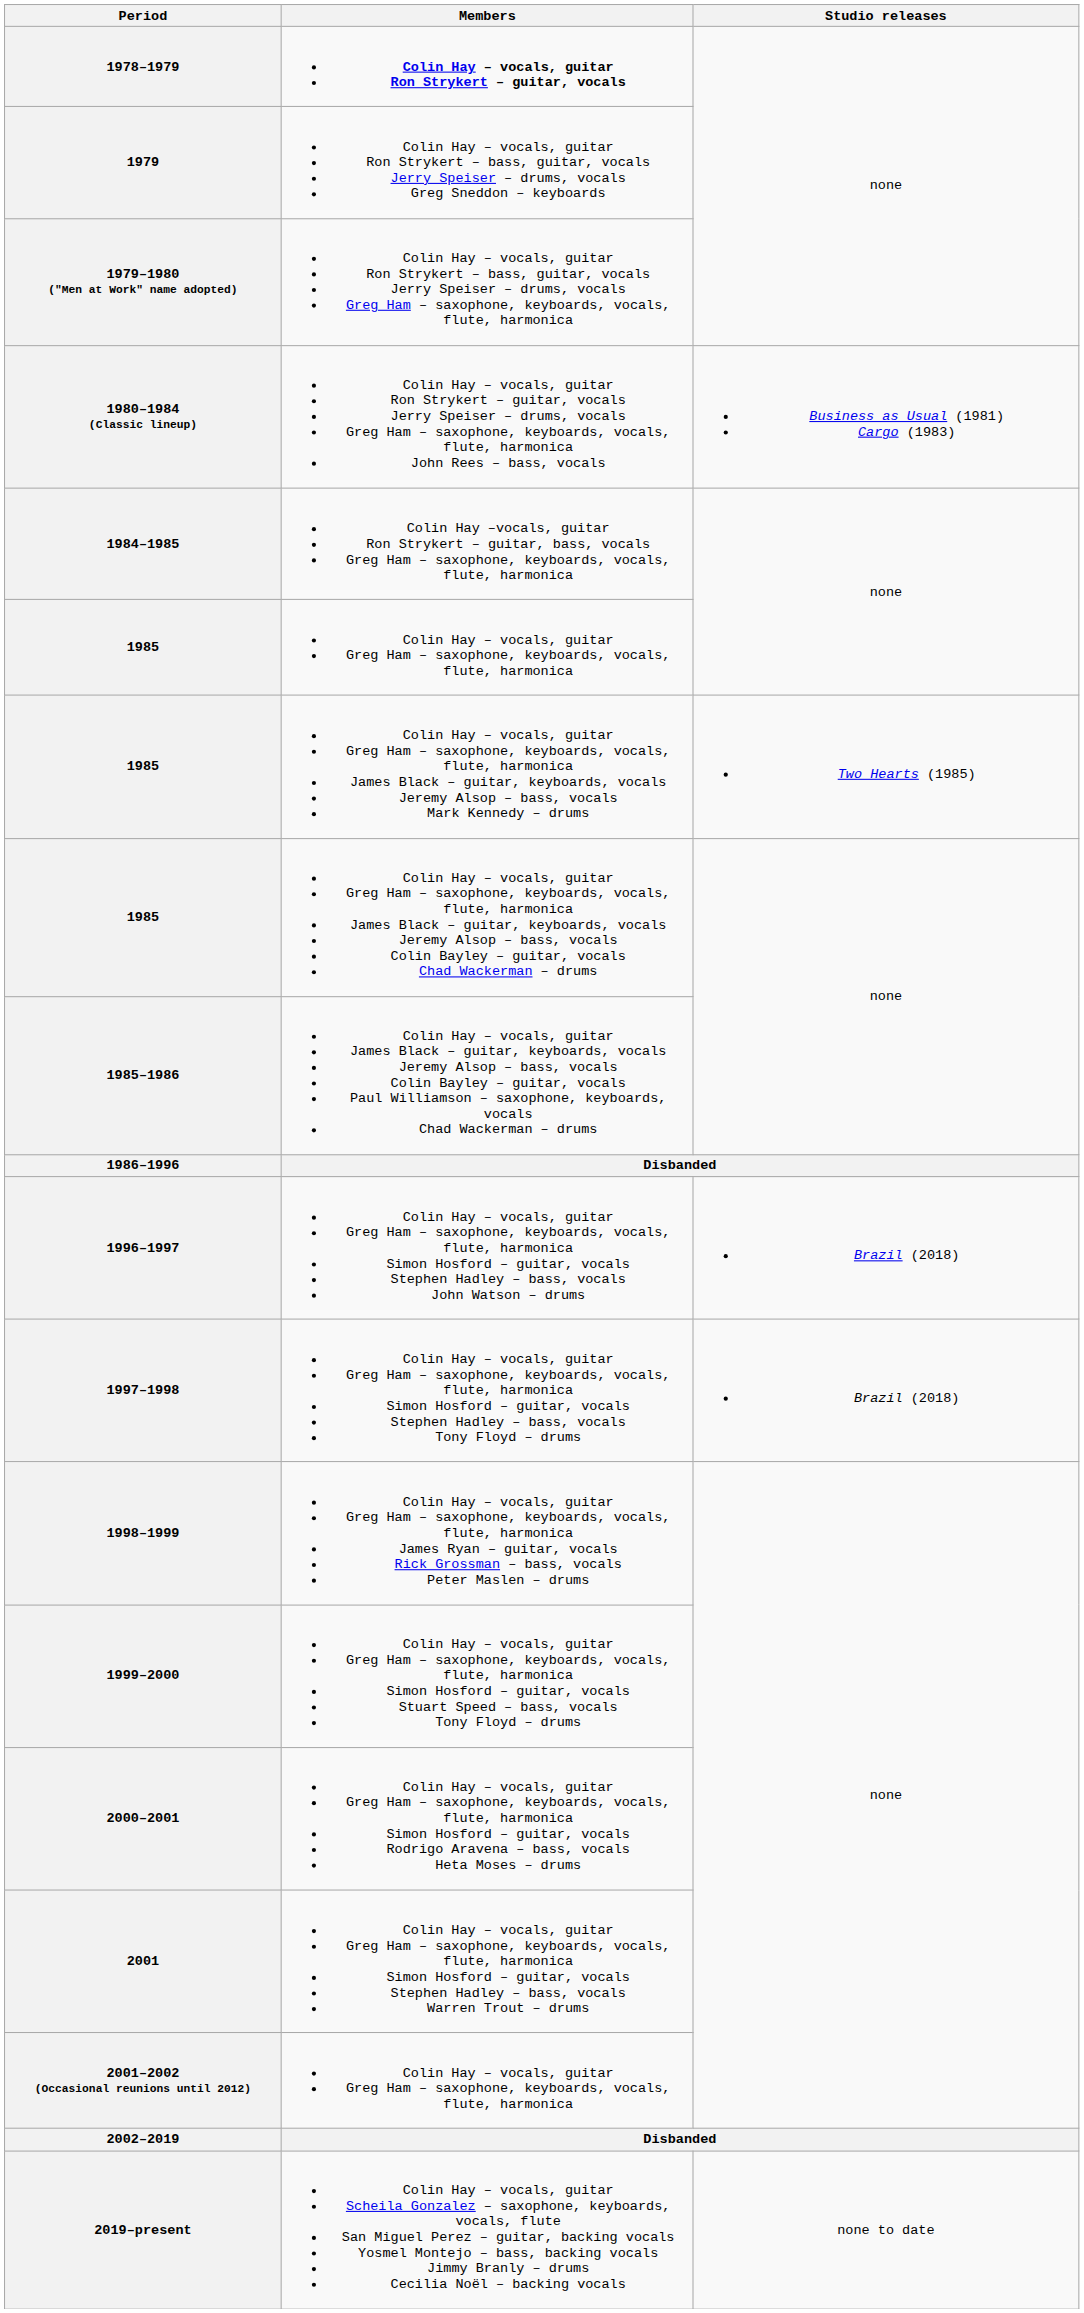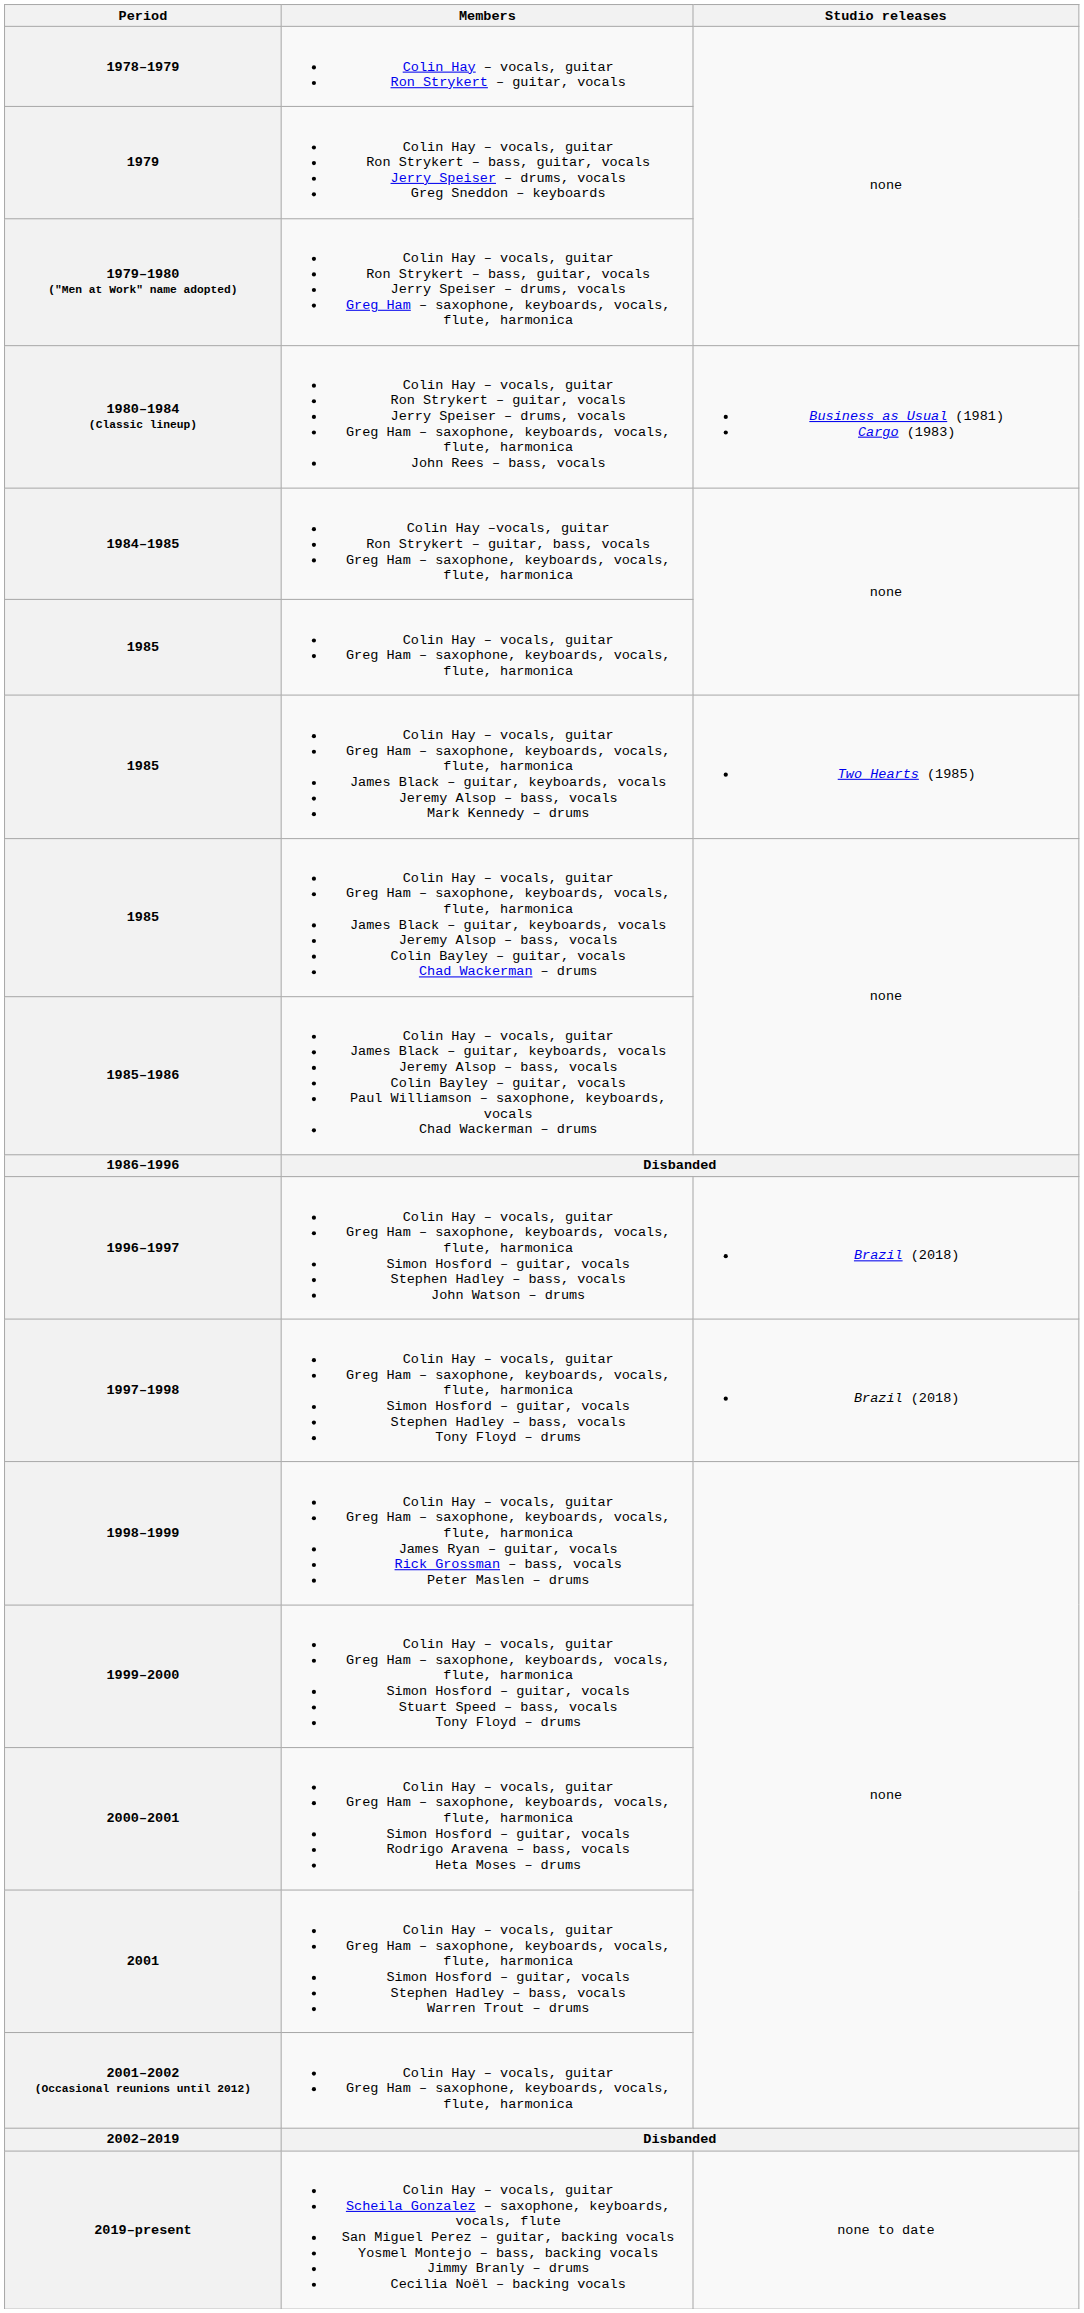(487, 74) bold -> (487, 74) normal
